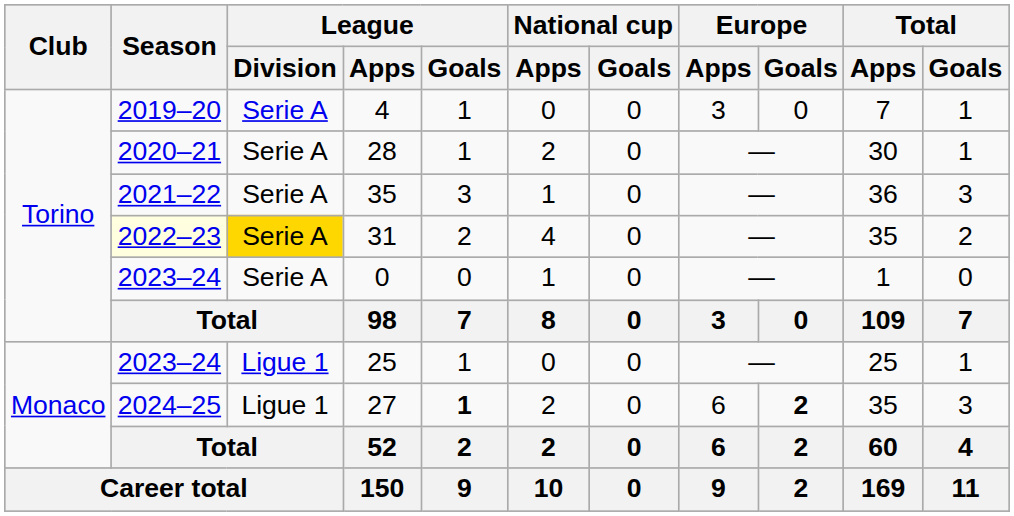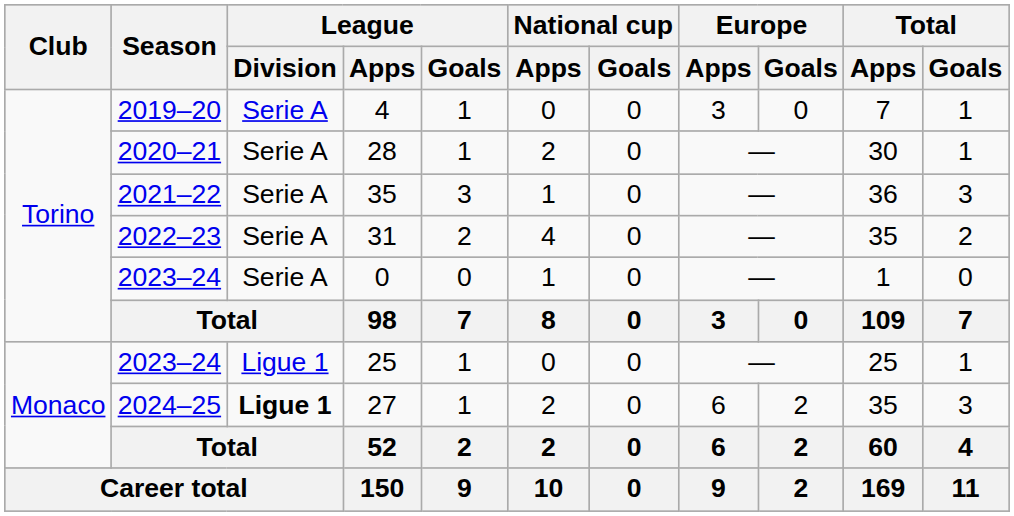(169, 236) lightyellow background -> (169, 236) no background
(285, 236) gold background -> (285, 236) no background
(285, 404) normal -> (285, 404) bold
(464, 404) bold -> (464, 404) normal
(801, 404) bold -> (801, 404) normal
